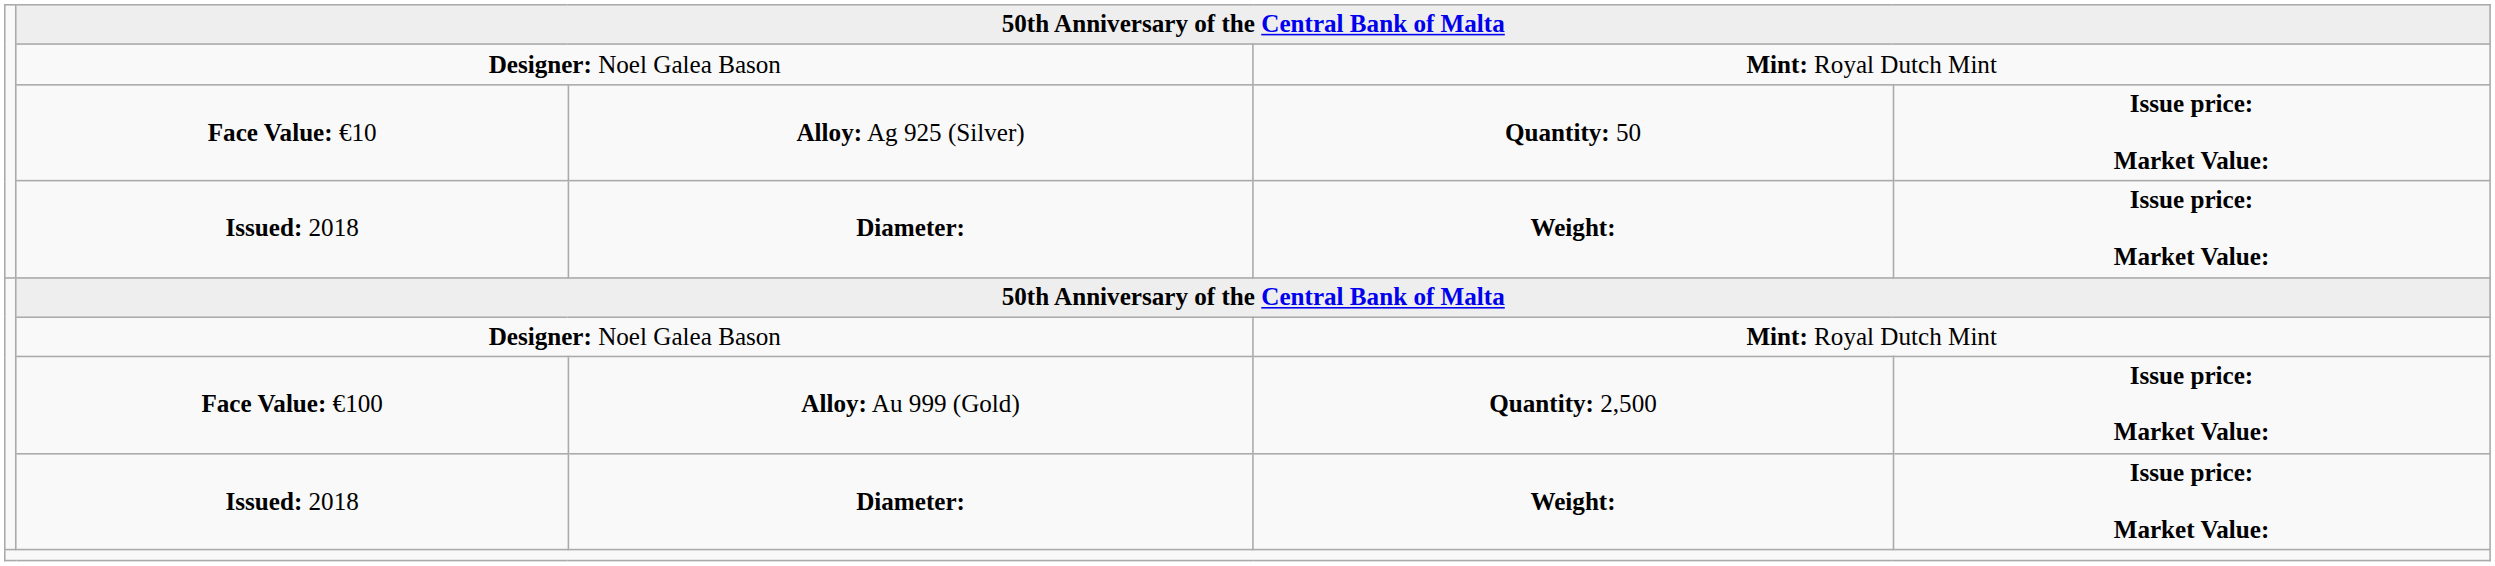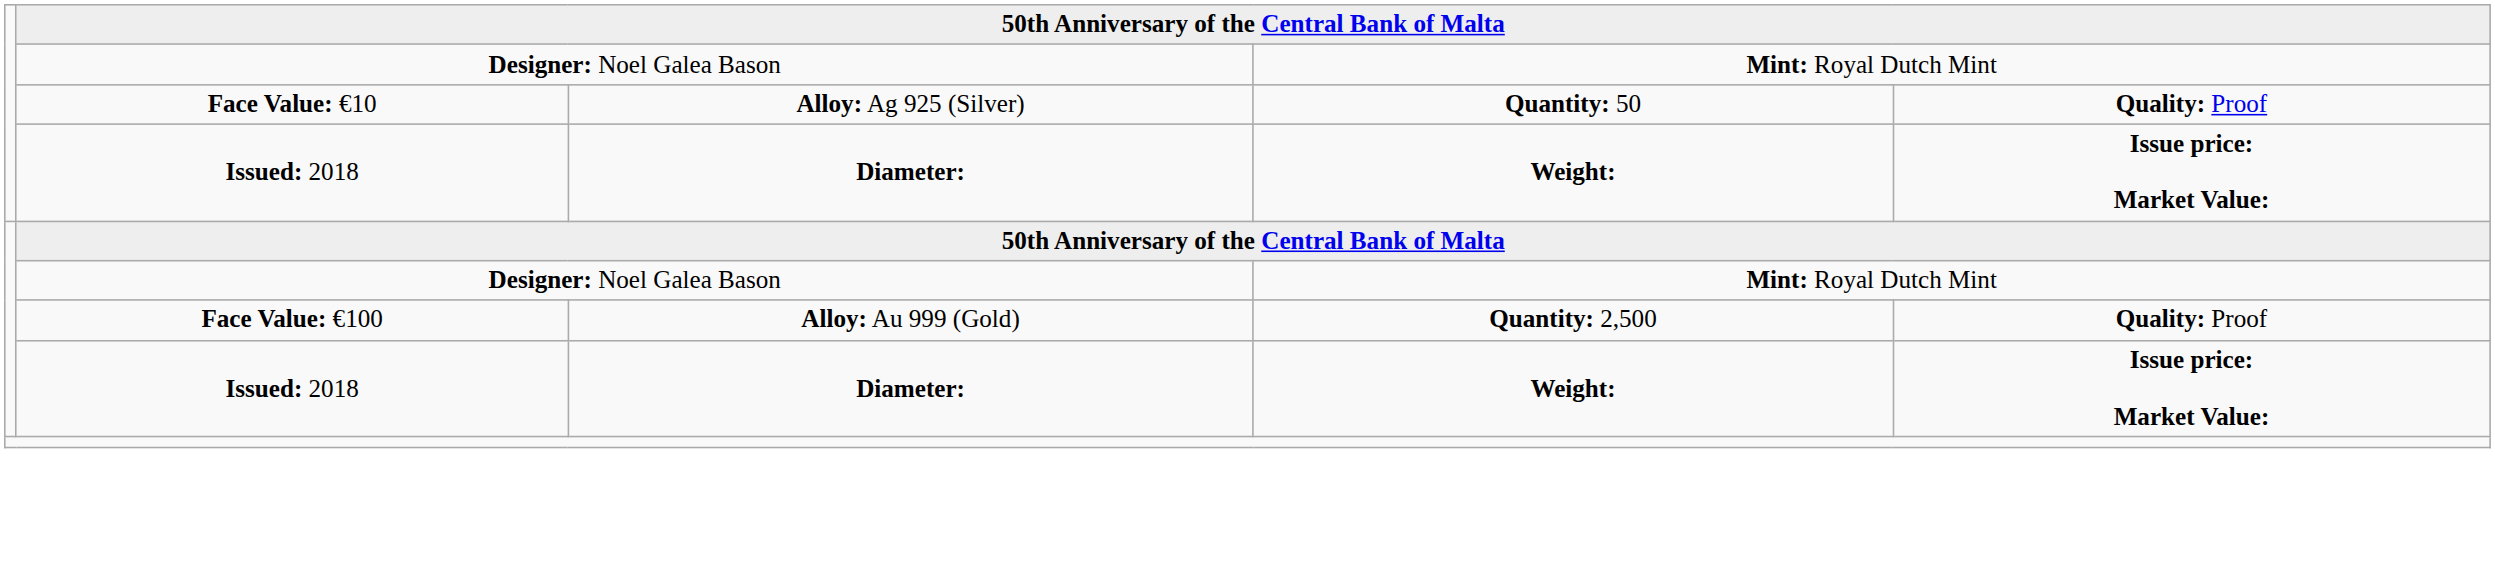(2191, 132) Issue price: Market Value: -> (2191, 104) Quality: Proof
(2191, 404) Issue price: Market Value: -> (2191, 319) Quality: Proof
